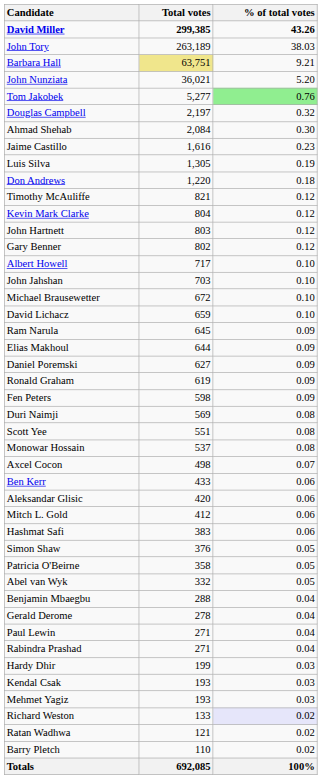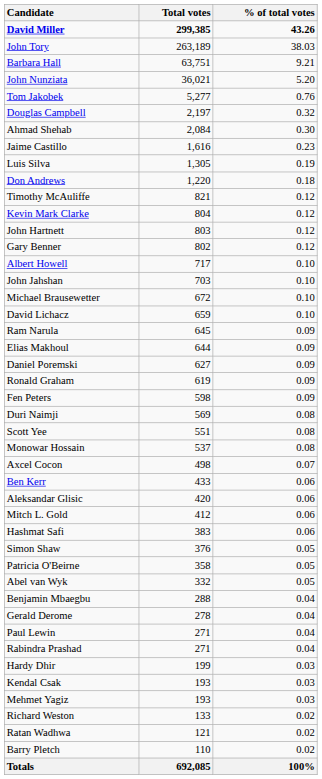(196, 63) khaki background -> (196, 63) no background
(305, 96) lightgreen background -> (305, 96) no background
(305, 716) lavender background -> (305, 716) no background
